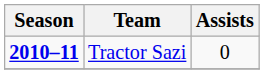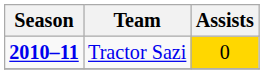(225, 52) no background -> (225, 52) gold background
